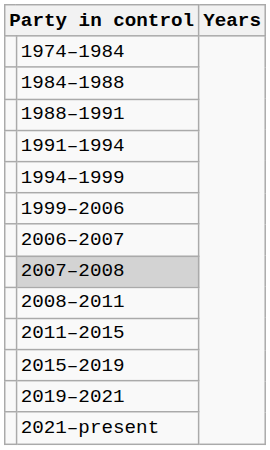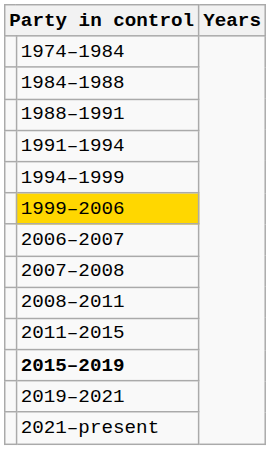(73, 209) no background -> (73, 209) gold background
(73, 271) lightgrey background -> (73, 271) no background
(73, 365) normal -> (73, 365) bold
